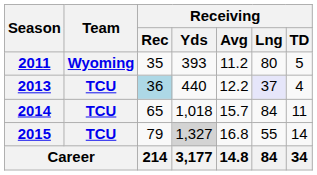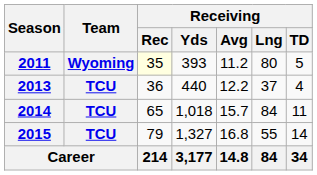(155, 63) no background -> (155, 63) lightyellow background
(155, 87) lightblue background -> (155, 87) no background
(269, 87) lavender background -> (269, 87) no background
(194, 134) lightgrey background -> (194, 134) no background
